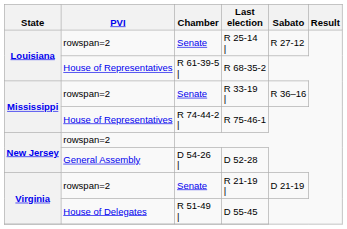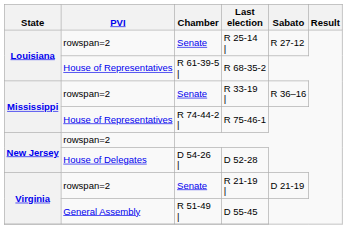(102, 160) General Assembly -> (105, 160) House of Delegates
(105, 212) House of Delegates -> (102, 212) General Assembly
